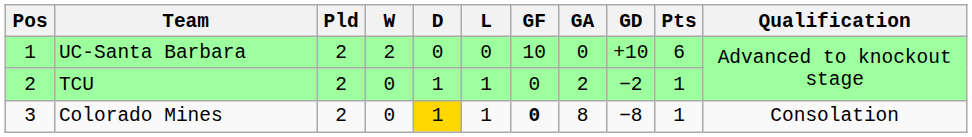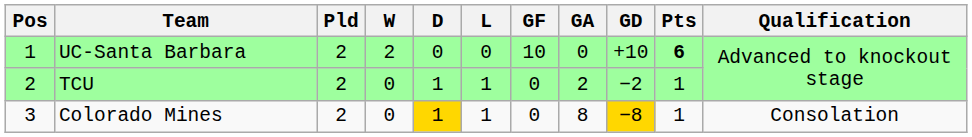(679, 52) normal -> (679, 52) bold
(534, 116) bold -> (534, 116) normal
(631, 116) no background -> (631, 116) gold background
